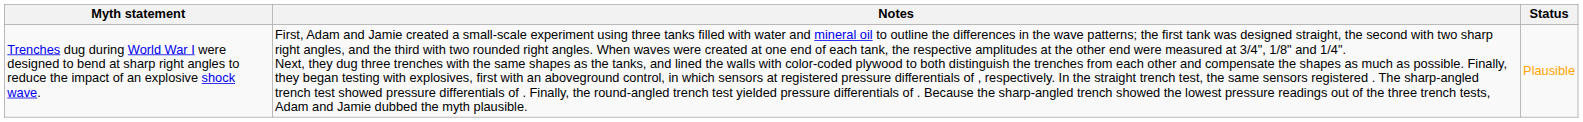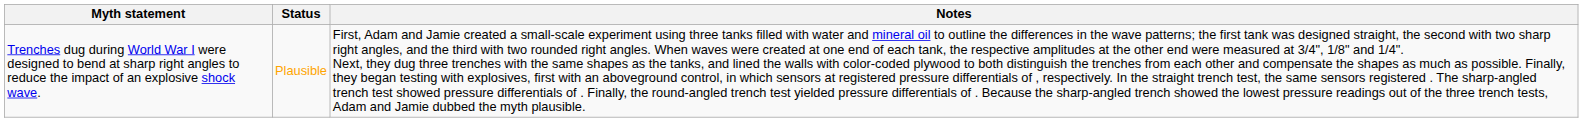columns swapped: (1549, 14) <-> (896, 14)
